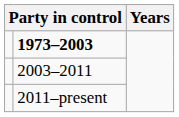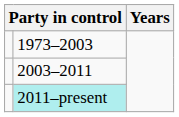(55, 44) bold -> (55, 44) normal
(62, 97) no background -> (62, 97) paleturquoise background
